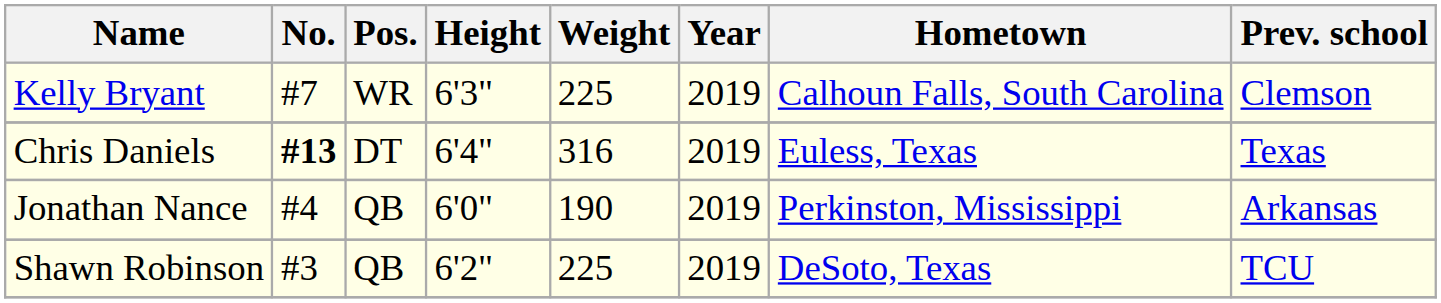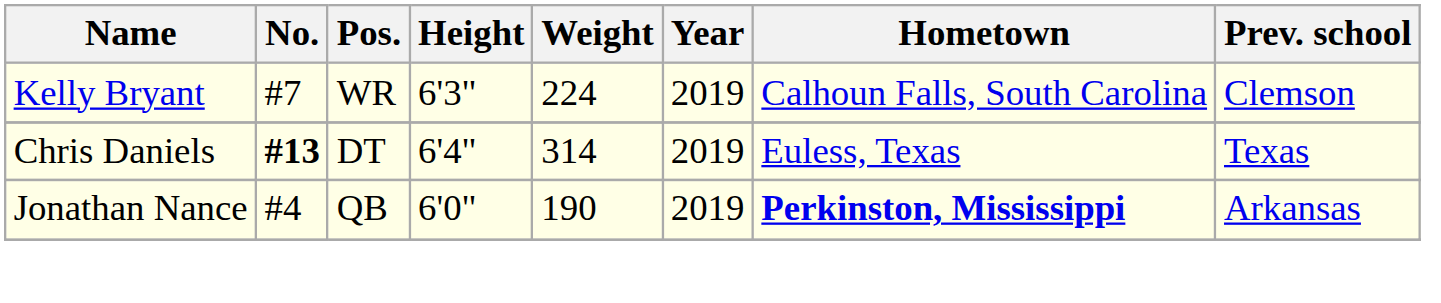(585, 92) 225 -> (569, 92) 224
(585, 150) 316 -> (569, 150) 314
(950, 208) normal -> (943, 208) bold
- row: (139, 267)
